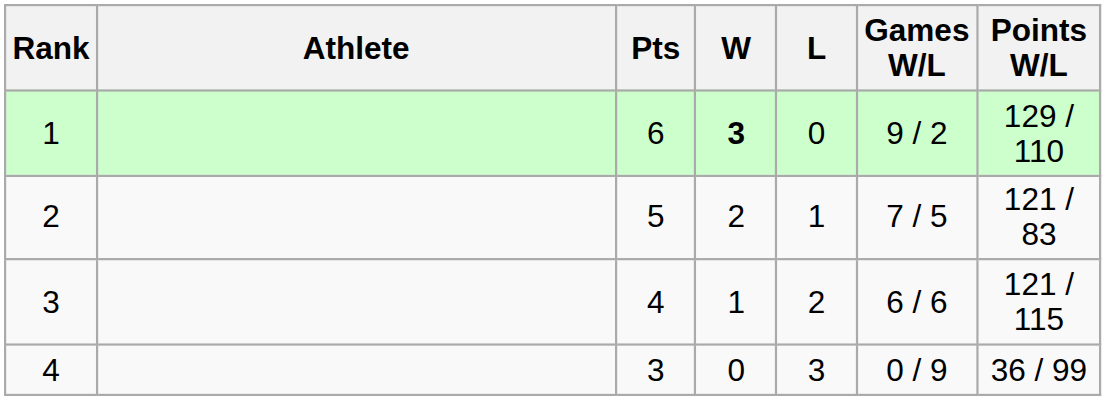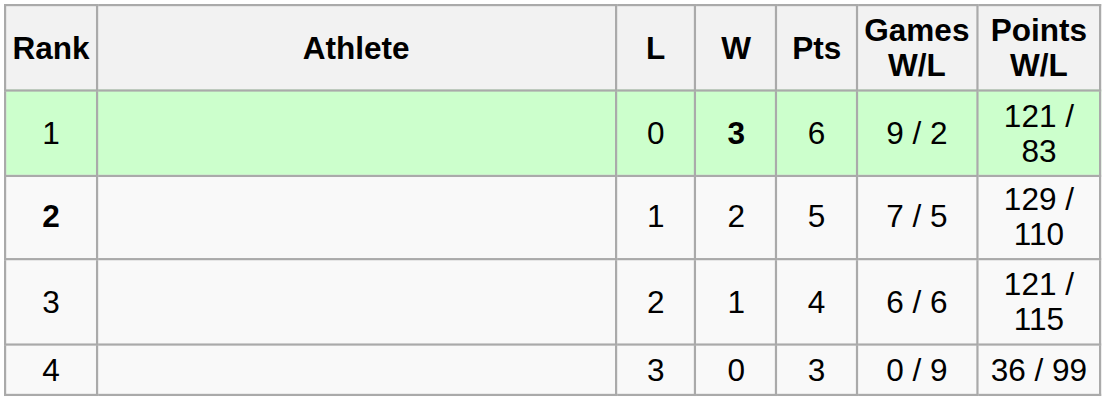columns swapped: (656, 48) <-> (817, 48)
(1039, 133) 129 / 110 -> (1039, 133) 121 / 83
(51, 218) normal -> (51, 218) bold
(1039, 218) 121 / 83 -> (1039, 218) 129 / 110
